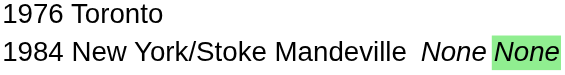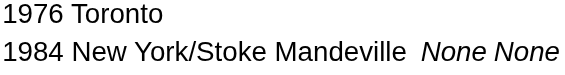(527, 52) lightgreen background -> (527, 52) no background
